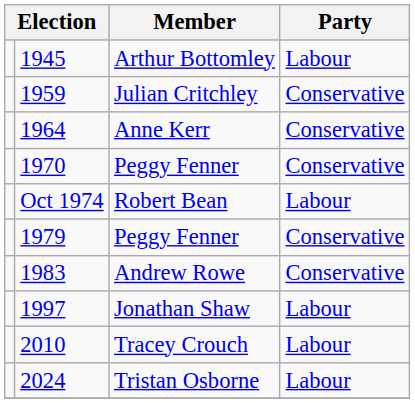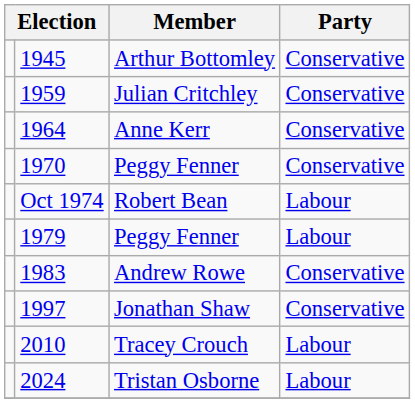(318, 58) Labour -> (345, 58) Conservative
(345, 237) Conservative -> (318, 237) Labour
(318, 308) Labour -> (345, 308) Conservative
